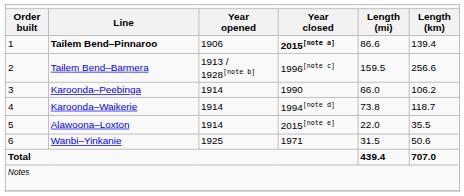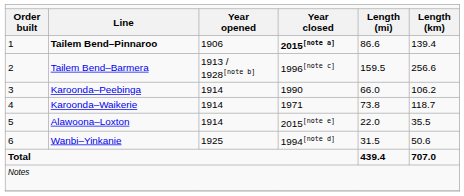(308, 107) 1994[note d] -> (292, 105) 1971
(292, 141) 1971 -> (308, 140) 1994[note d]
